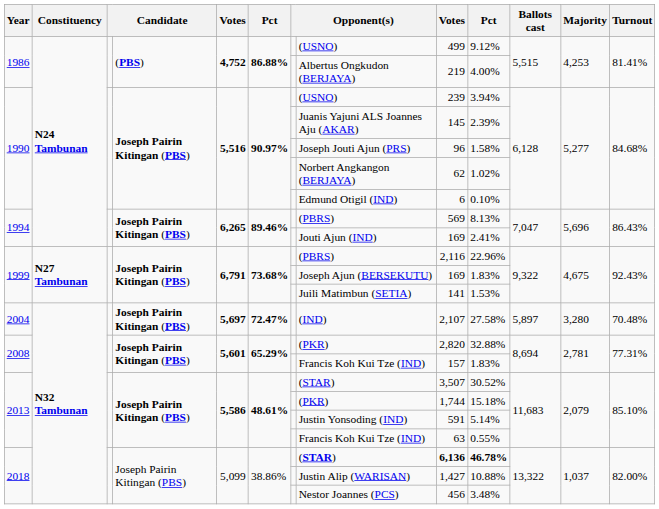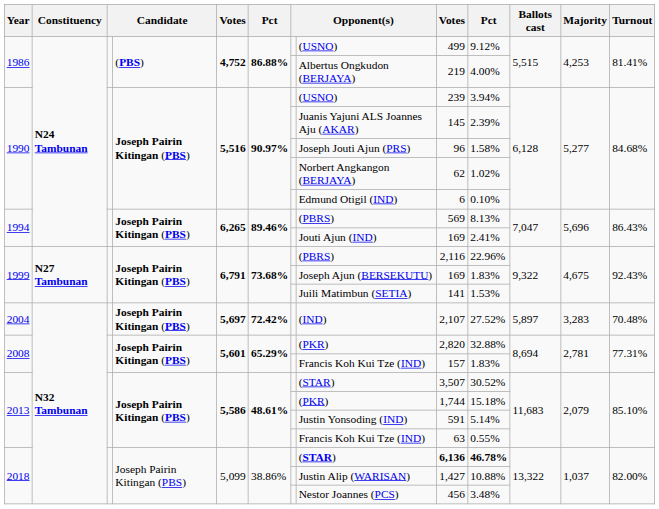(270, 319) 72.47% -> (270, 319) 72.42%
(488, 319) 27.58% -> (488, 319) 27.52%
(576, 319) 3,280 -> (576, 319) 3,283
